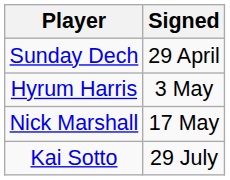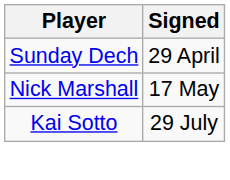- row: (74, 89)
